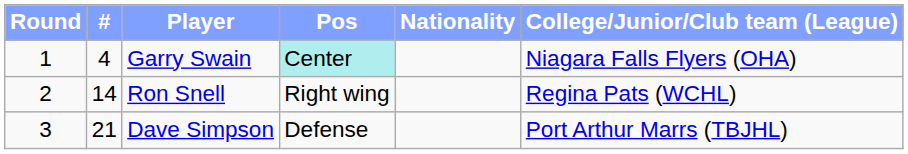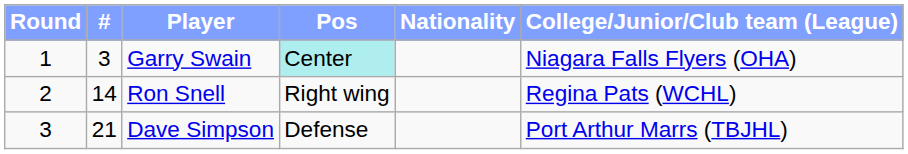(104, 58) 4 -> (104, 58) 3
